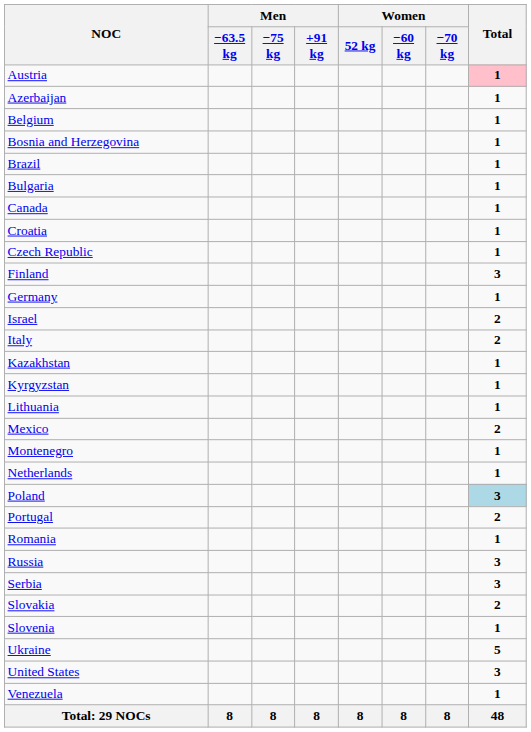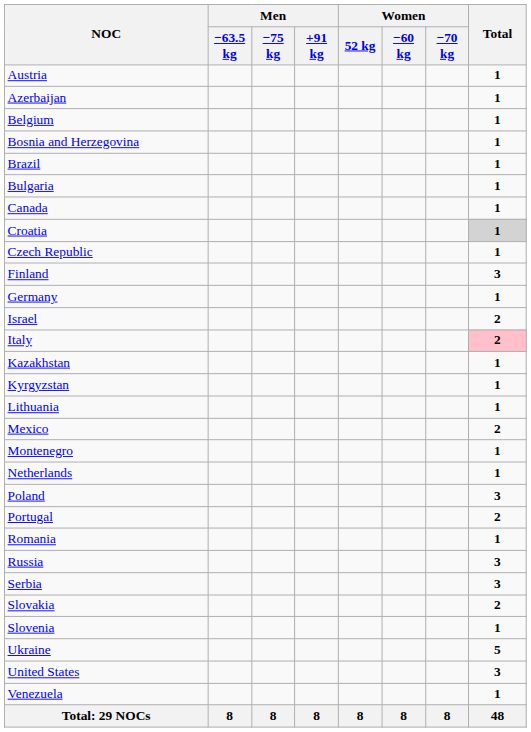(497, 75) pink background -> (497, 75) no background
(497, 230) no background -> (497, 230) lightgrey background
(497, 340) no background -> (497, 340) pink background
(497, 495) lightblue background -> (497, 495) no background
